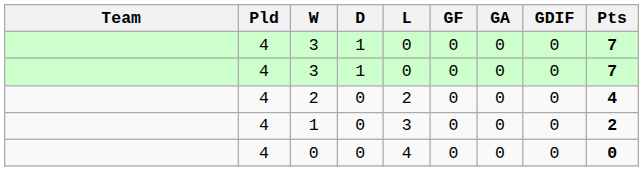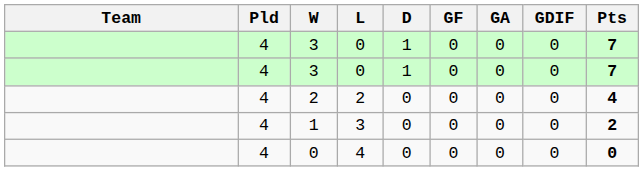columns swapped: (360, 18) <-> (407, 18)
